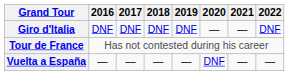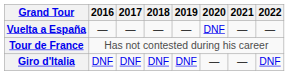rows swapped: (46, 29) <-> (46, 62)
